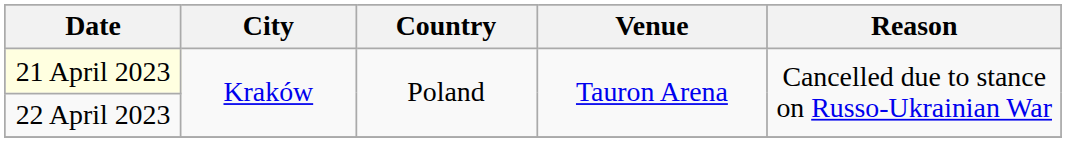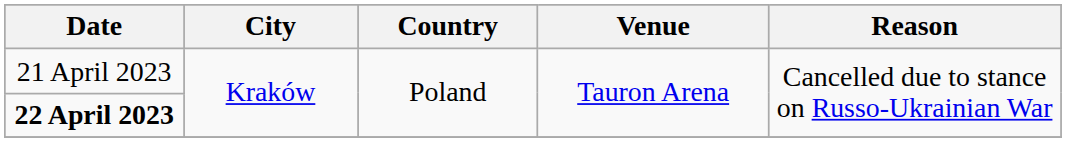(93, 70) lightyellow background -> (94, 70) no background
(93, 114) normal -> (94, 114) bold
